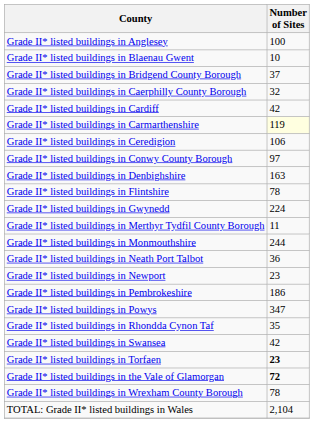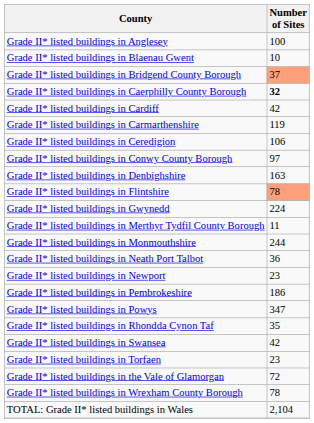(275, 74) no background -> (275, 74) lightsalmon background
(275, 91) normal -> (275, 91) bold
(277, 125) lightyellow background -> (277, 125) no background
(275, 192) no background -> (275, 192) lightsalmon background
(275, 359) bold -> (275, 359) normal
(275, 376) bold -> (275, 376) normal
